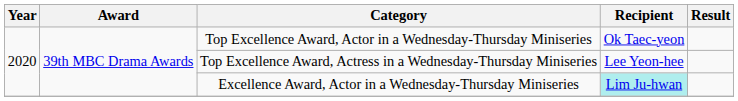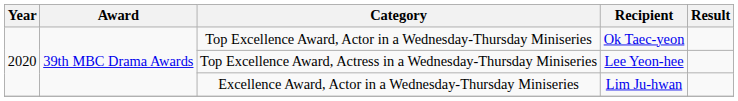(644, 84) paleturquoise background -> (644, 84) no background
